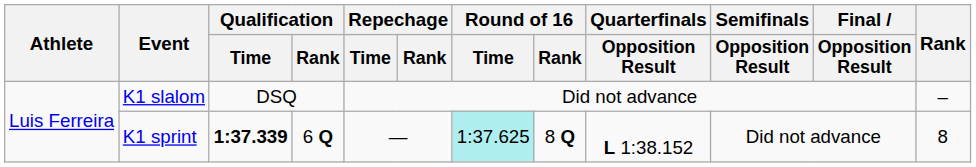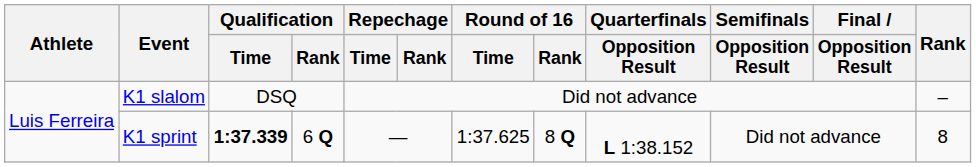(493, 137) paleturquoise background -> (493, 137) no background
